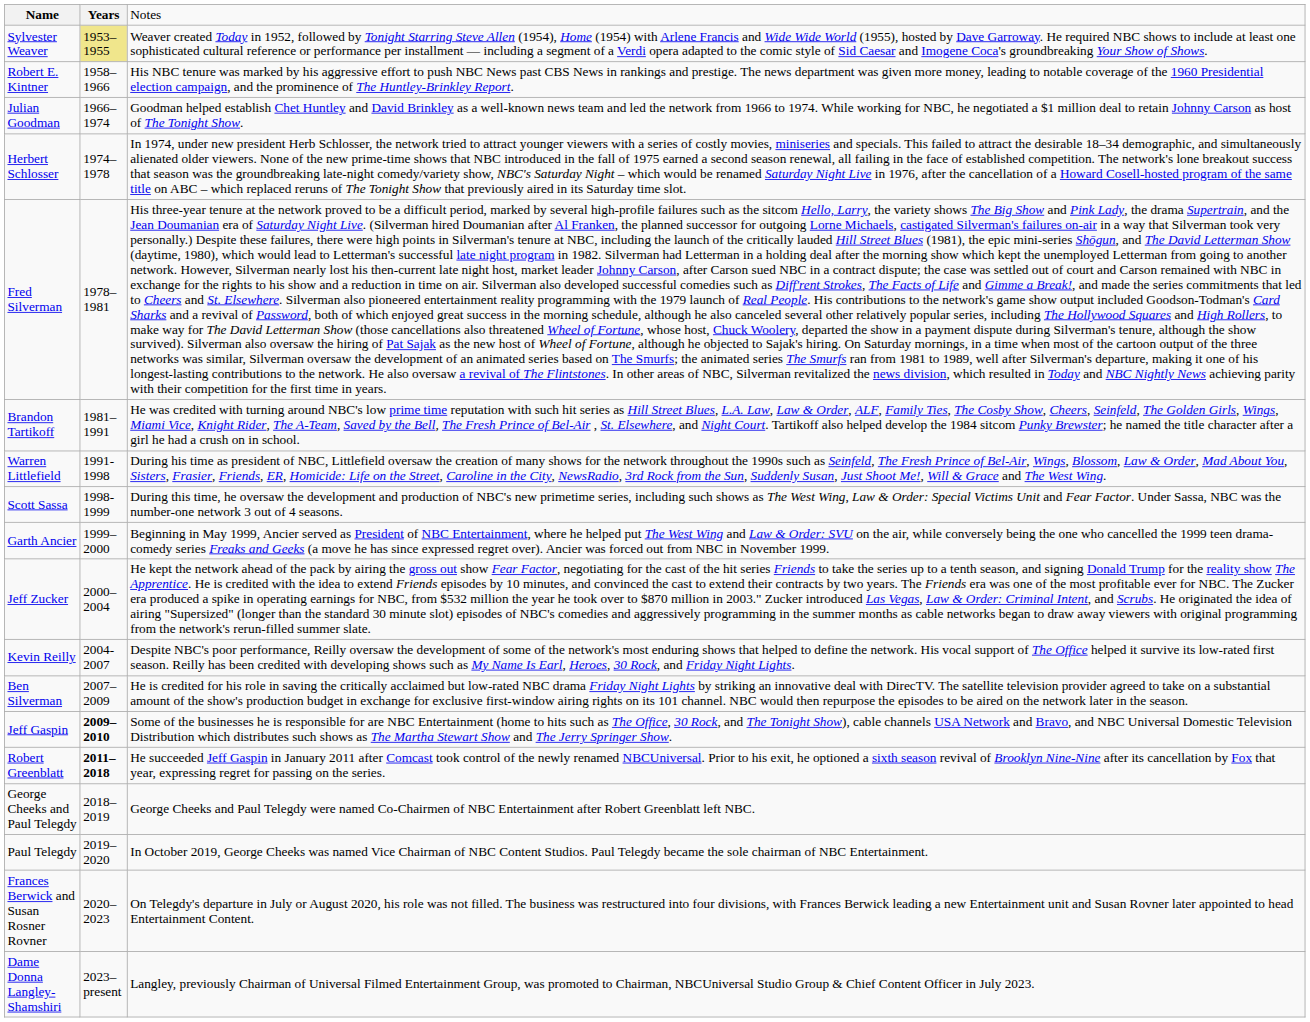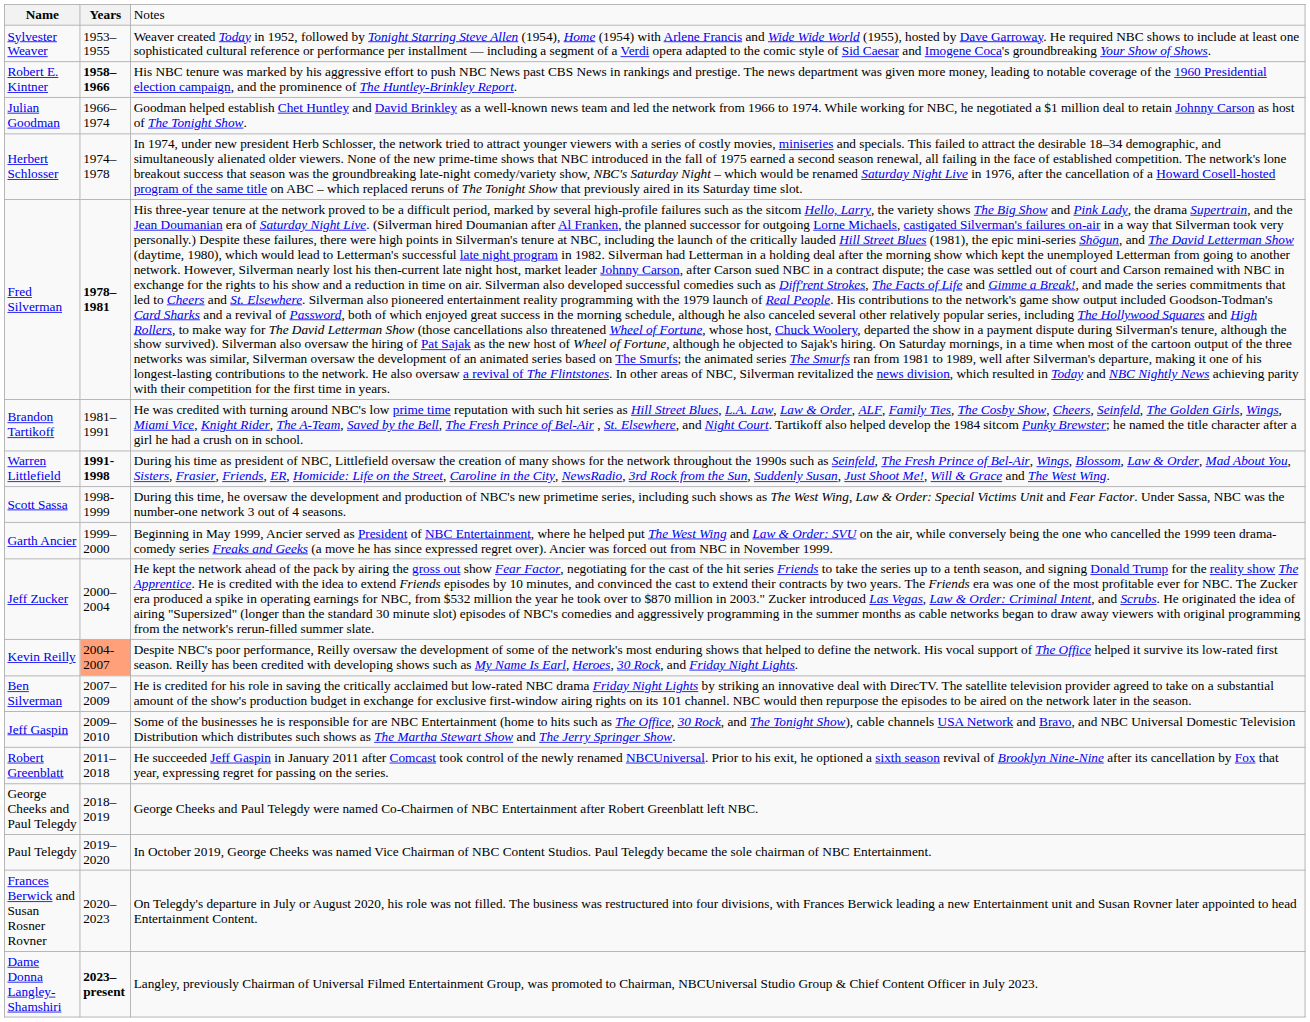(100, 43) khaki background -> (100, 43) no background
(100, 79) normal -> (100, 79) bold
(100, 299) normal -> (100, 299) bold
(99, 468) normal -> (99, 468) bold
(99, 657) no background -> (99, 657) lightsalmon background
(100, 729) bold -> (100, 729) normal
(99, 765) bold -> (100, 765) normal
(102, 984) normal -> (104, 984) bold
